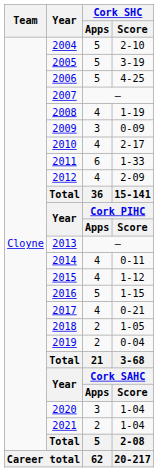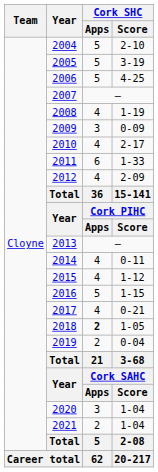(97, 327) normal -> (97, 327) bold
